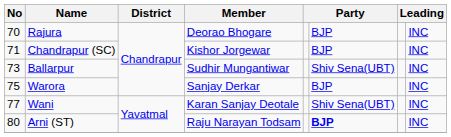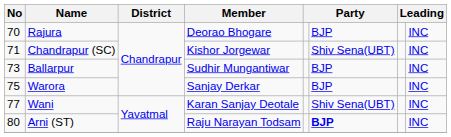(322, 50) BJP -> (353, 50) Shiv Sena(UBT)
(353, 68) Shiv Sena(UBT) -> (322, 68) BJP
